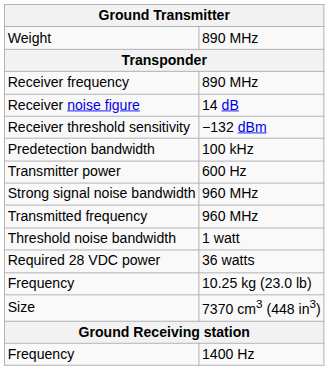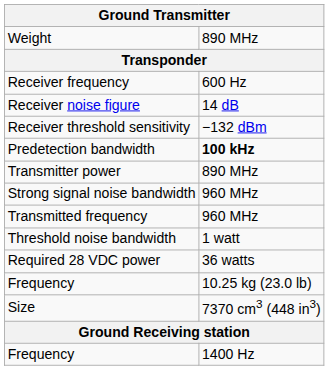(230, 82) 890 MHz -> (224, 82) 600 Hz
(228, 149) normal -> (228, 149) bold
(224, 171) 600 Hz -> (230, 171) 890 MHz
